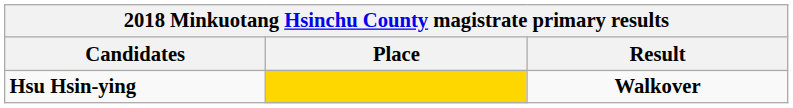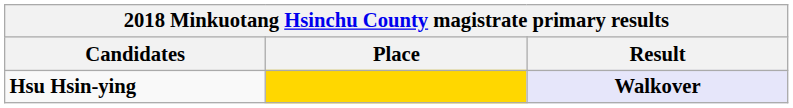(658, 86) no background -> (658, 86) lavender background
